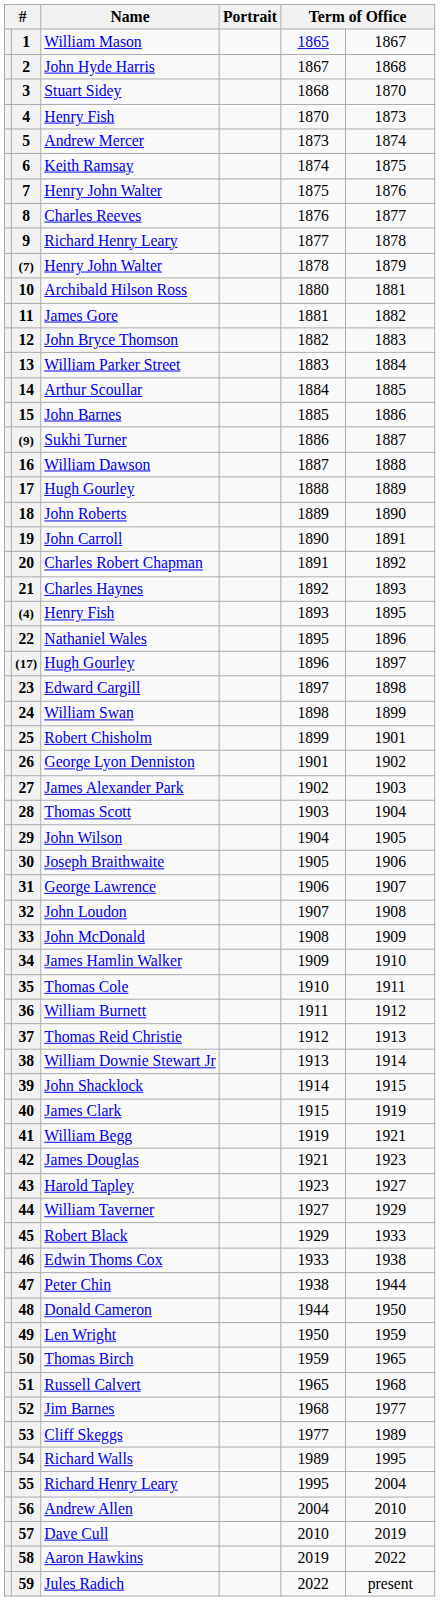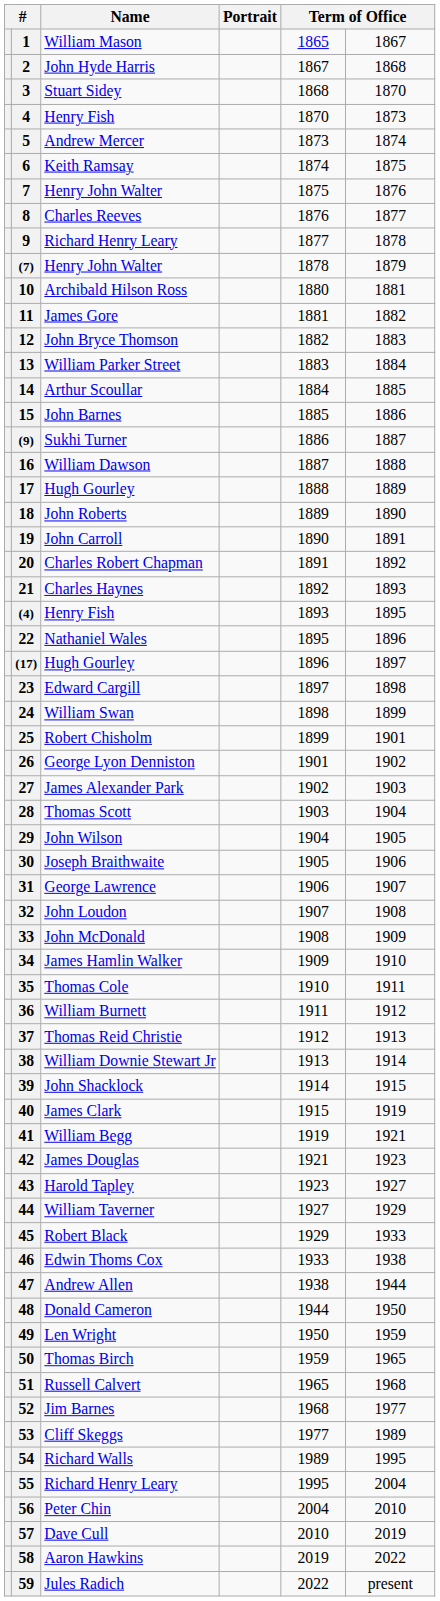(78, 1285) Peter Chin -> (89, 1285) Andrew Allen
(89, 1508) Andrew Allen -> (78, 1508) Peter Chin
